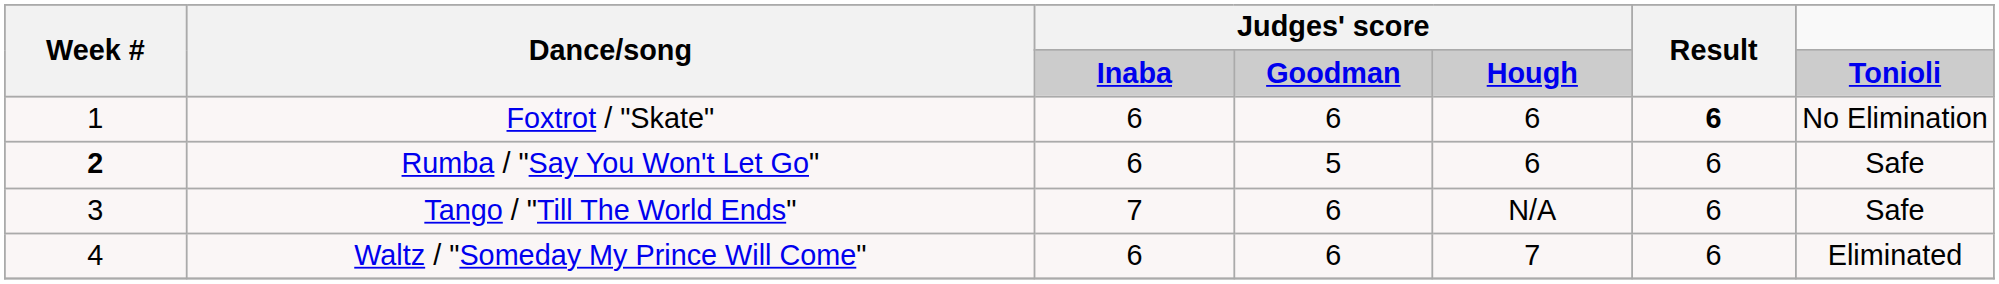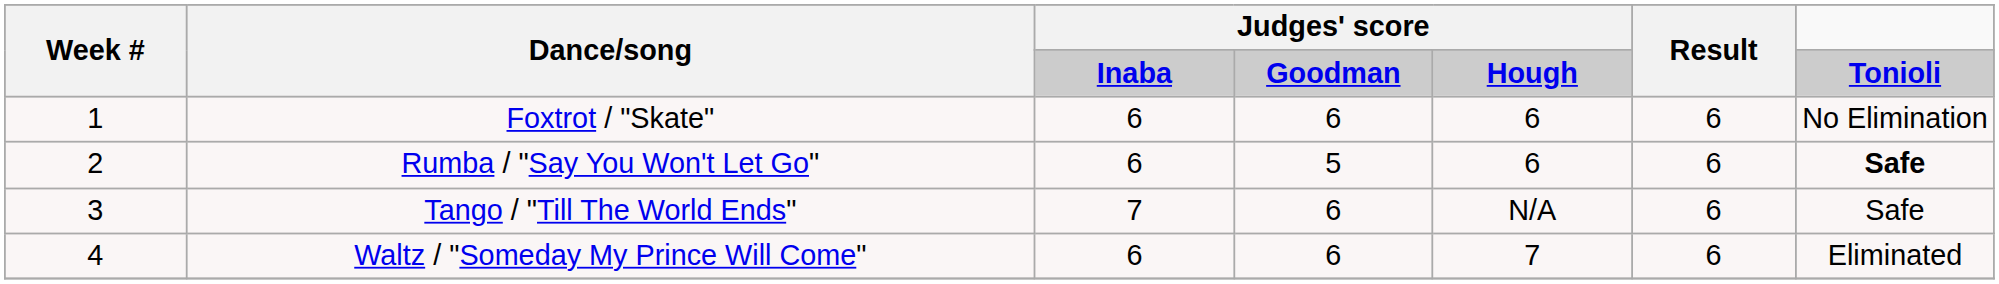(1714, 118) bold -> (1714, 118) normal
(95, 164) bold -> (95, 164) normal
(1895, 164) normal -> (1895, 164) bold
